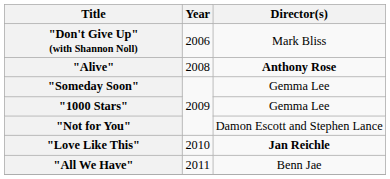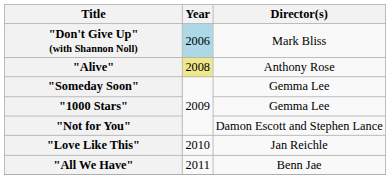(198, 40) no background -> (198, 40) lightblue background
(198, 67) no background -> (198, 67) khaki background
(299, 67) bold -> (299, 67) normal
(299, 145) bold -> (299, 145) normal
